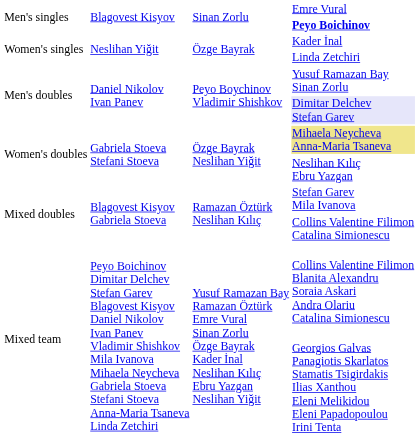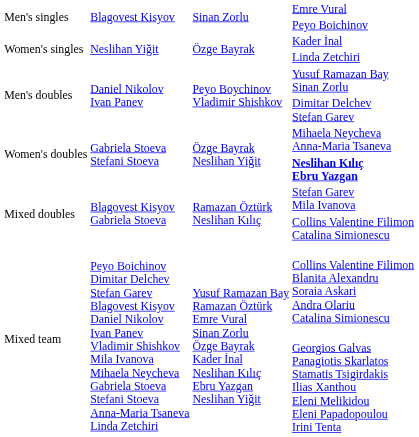(331, 25) bold -> (330, 25) normal
(332, 110) lavender background -> (332, 110) no background
(342, 139) khaki background -> (342, 139) no background
(326, 169) normal -> (328, 169) bold
